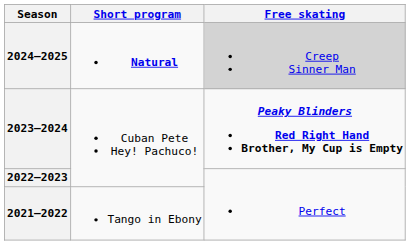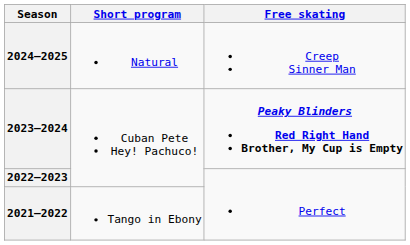(137, 62) bold -> (137, 62) normal
(305, 62) lightgrey background -> (305, 62) no background
